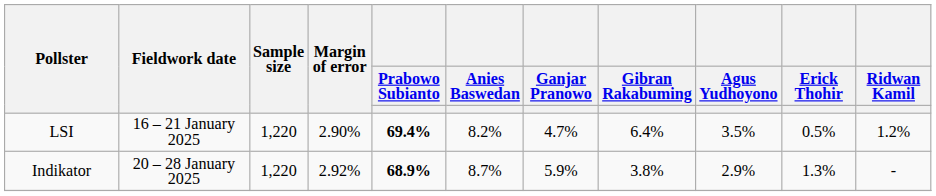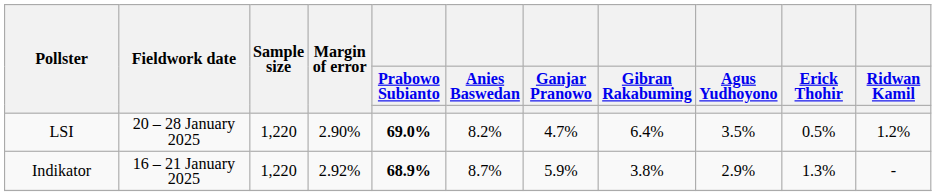(184, 132) 16 – 21 January 2025 -> (184, 132) 20 – 28 January 2025
(409, 132) 69.4% -> (409, 132) 69.0%
(184, 171) 20 – 28 January 2025 -> (184, 171) 16 – 21 January 2025
